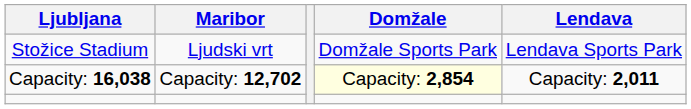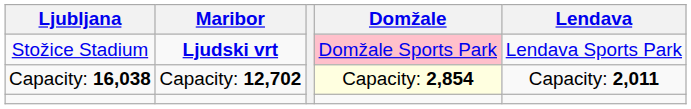(230, 49) normal -> (230, 49) bold
(408, 49) no background -> (408, 49) pink background
